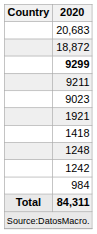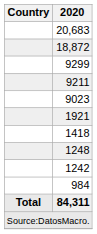(77, 64) bold -> (77, 64) normal
